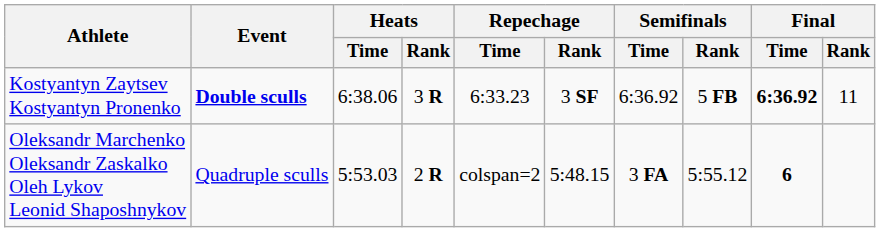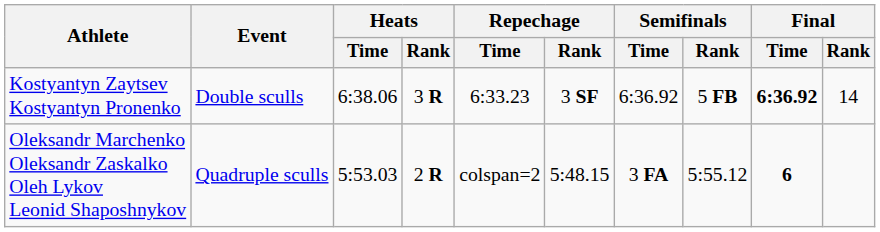(251, 96) bold -> (249, 96) normal
(848, 96) 11 -> (848, 96) 14
